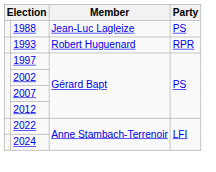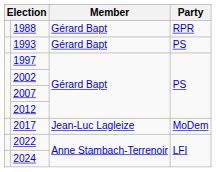(93, 28) Jean-Luc Lagleize -> (79, 28) Gérard Bapt
(179, 28) PS -> (183, 28) RPR
(93, 45) Robert Huguenard -> (79, 45) Gérard Bapt
(183, 45) RPR -> (179, 45) PS
+ row: (25, 126)
